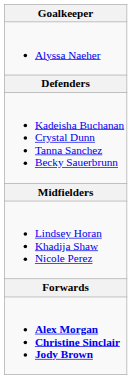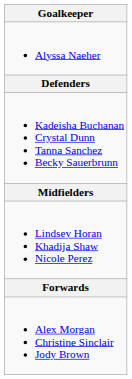(66, 342) bold -> (66, 342) normal
